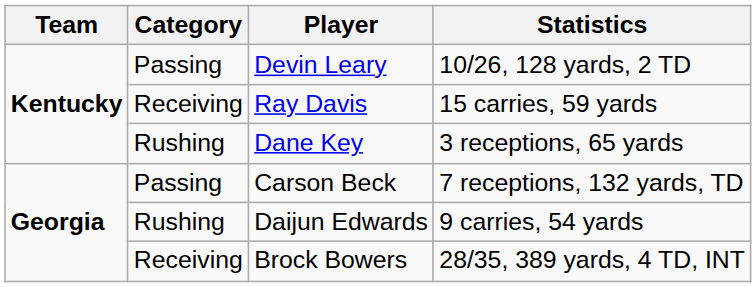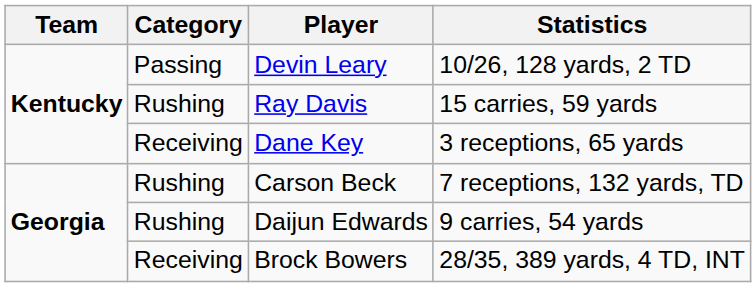(188, 103) Receiving -> (179, 103) Rushing
(179, 142) Rushing -> (188, 142) Receiving
(178, 182) Passing -> (179, 182) Rushing
